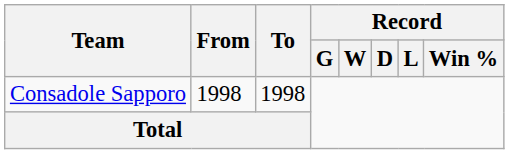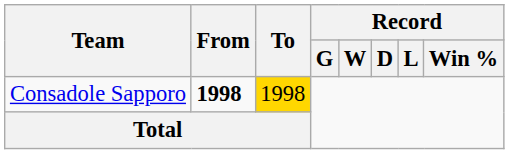(219, 93) normal -> (219, 93) bold
(283, 93) no background -> (283, 93) gold background
